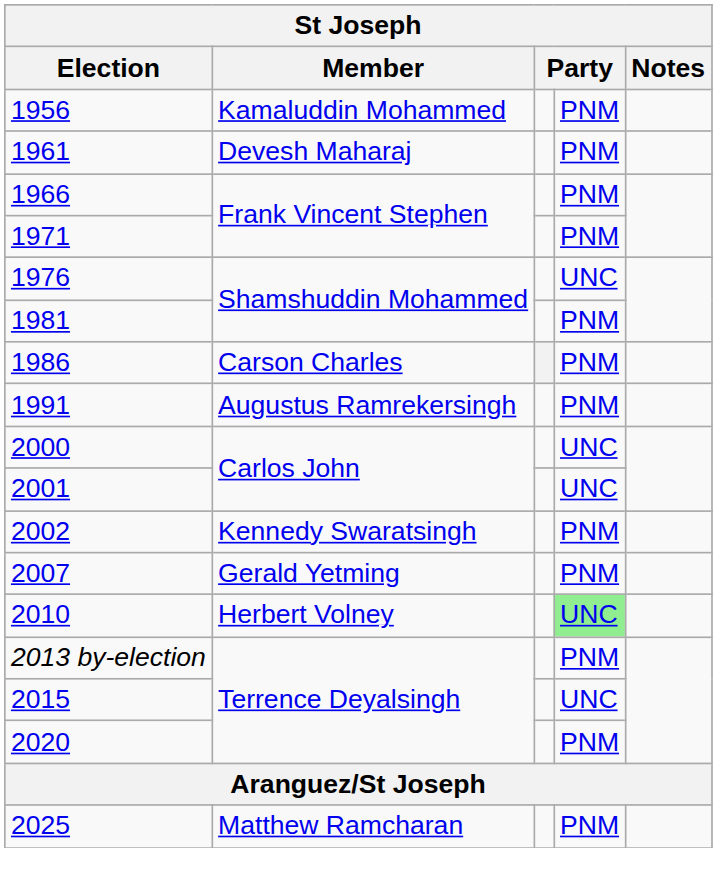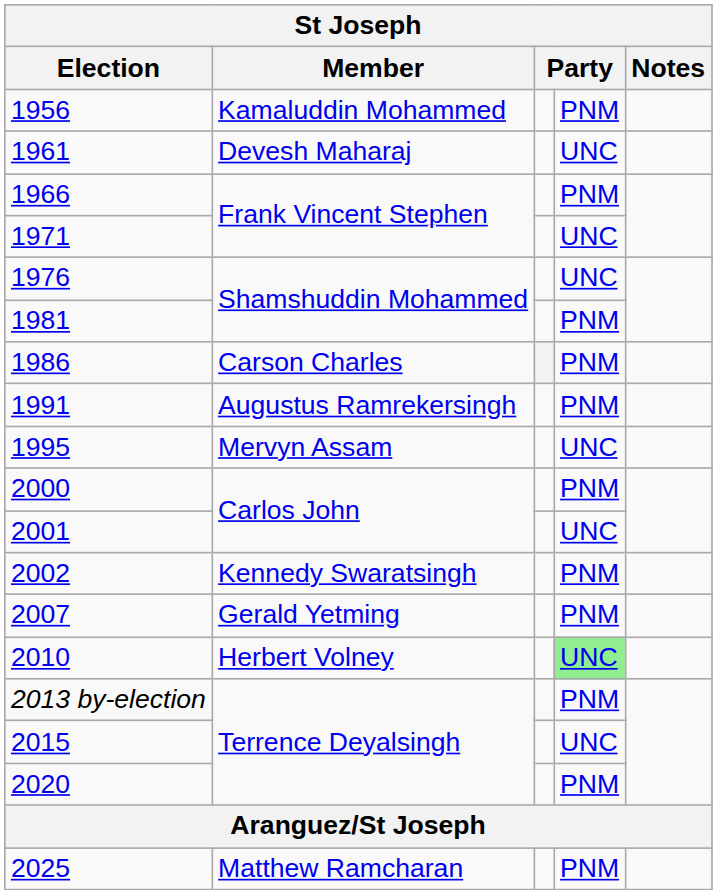(590, 151) PNM -> (589, 151) UNC
(590, 236) PNM -> (589, 236) UNC
+ row: (40, 446)
(589, 446) UNC -> (590, 488) PNM
